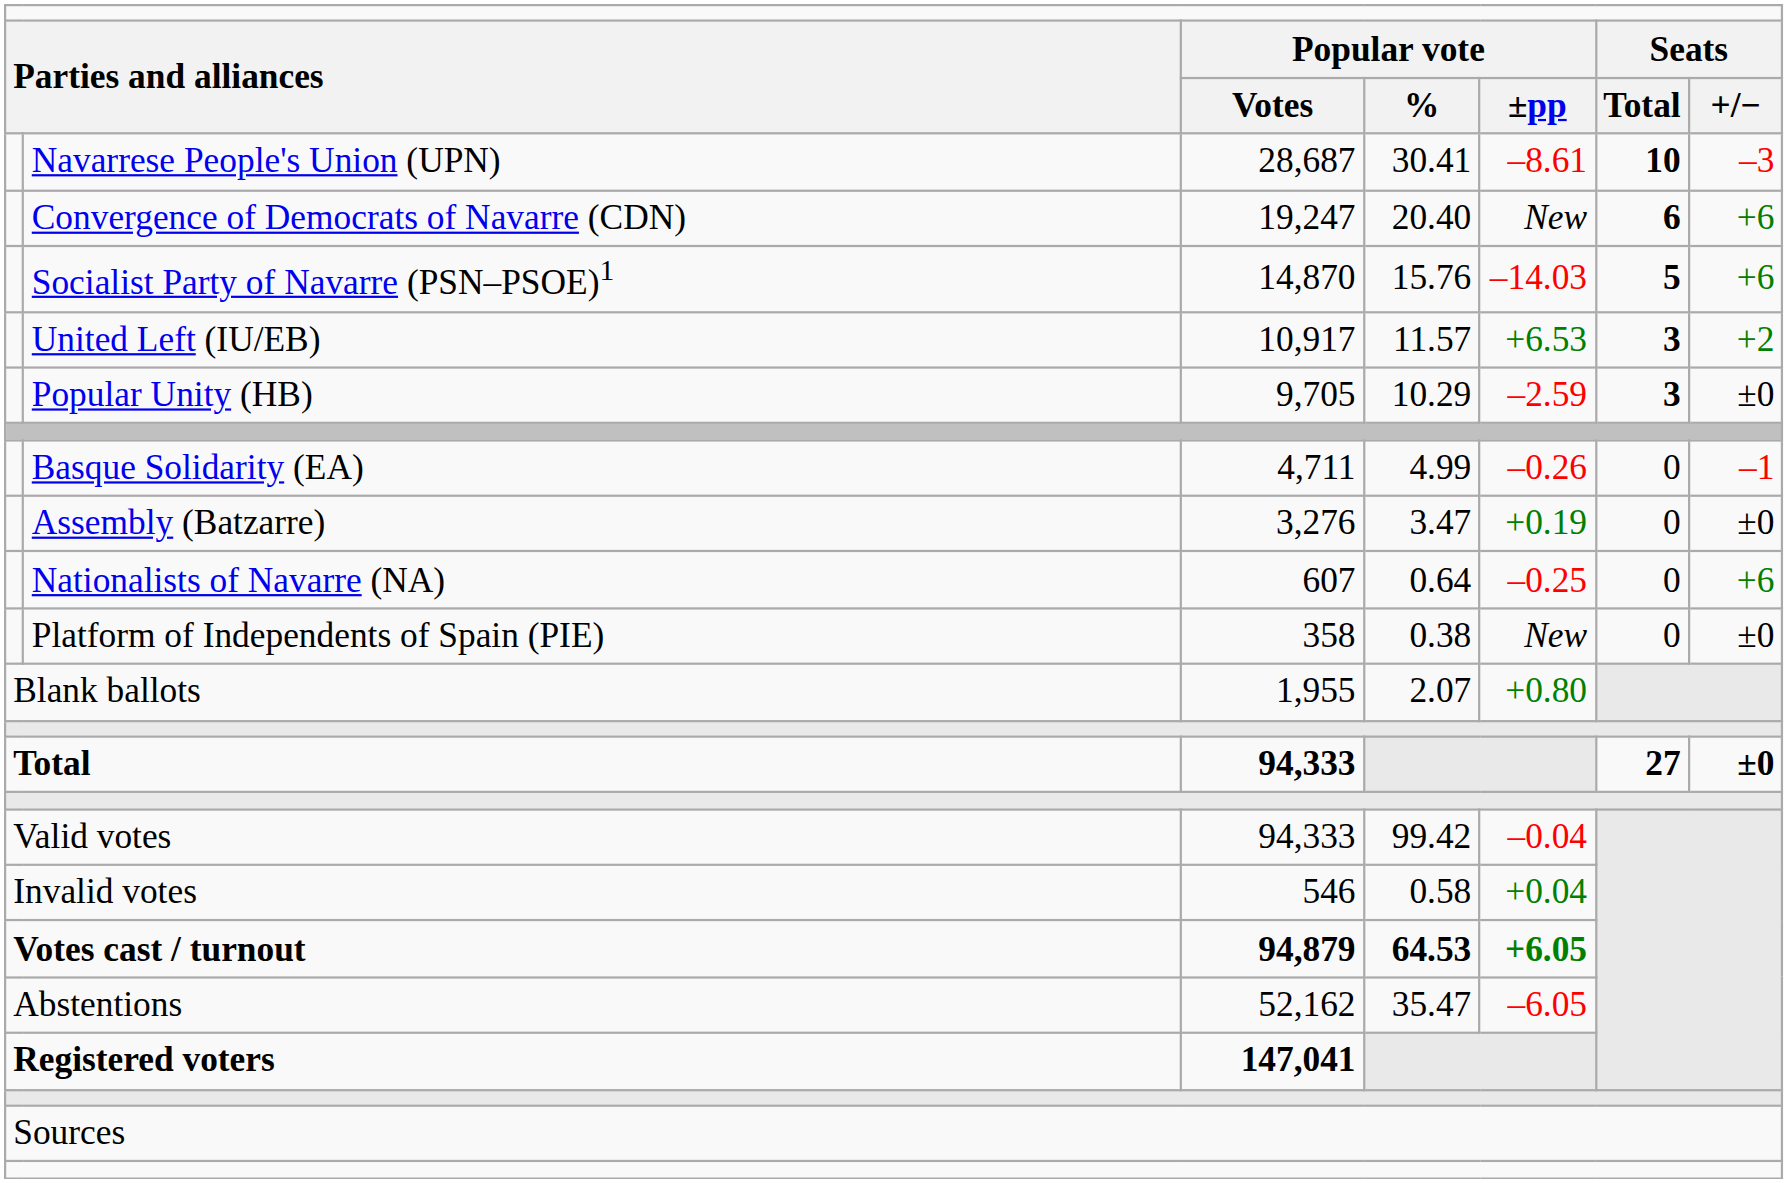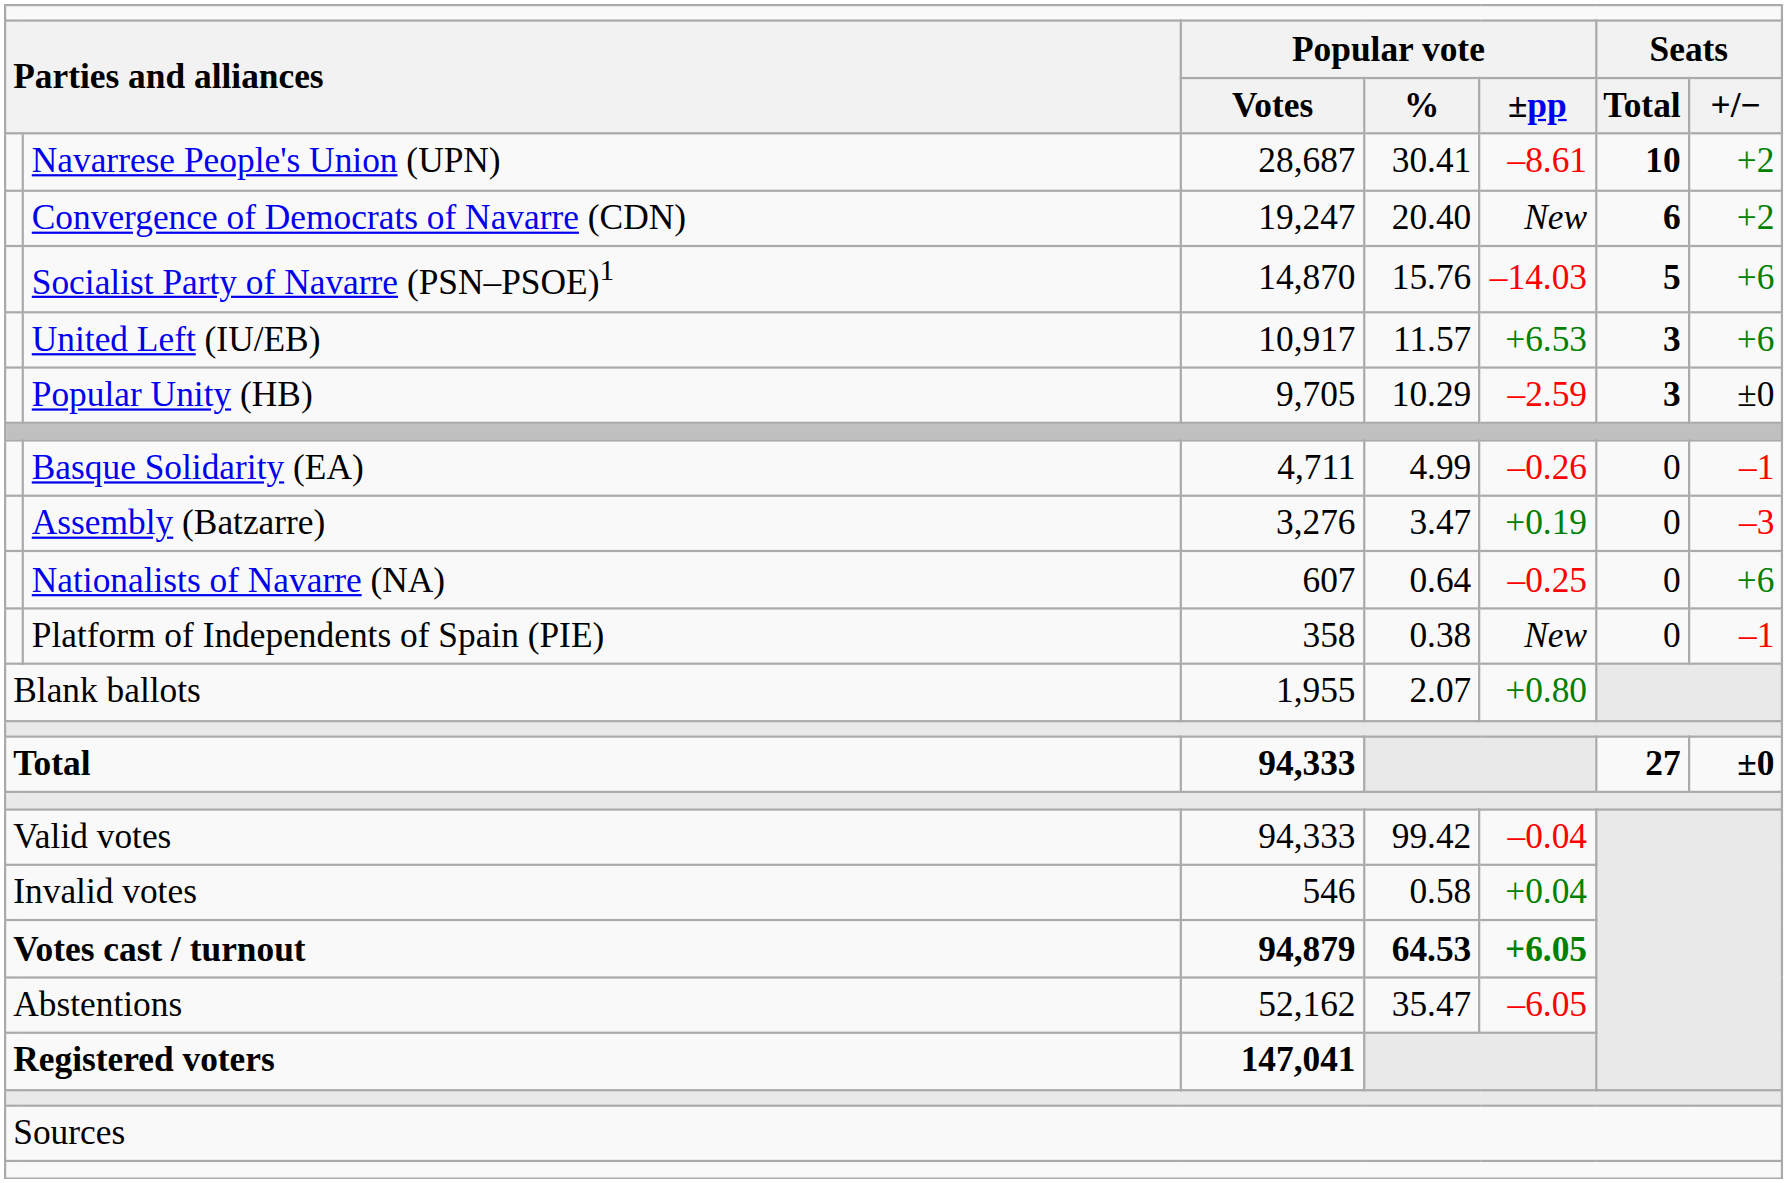(1757, 160) –3 -> (1756, 160) +2
(1756, 217) +6 -> (1756, 217) +2
(1756, 338) +2 -> (1756, 338) +6
(1756, 523) ±0 -> (1757, 523) –3
(1756, 635) ±0 -> (1757, 635) –1
